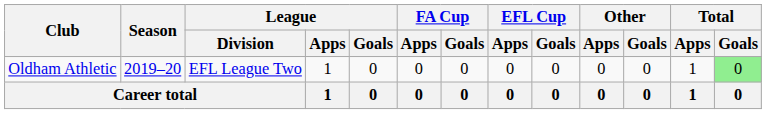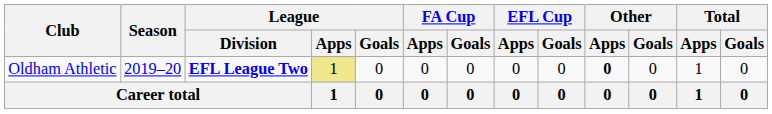(245, 69) normal -> (248, 69) bold
(327, 69) no background -> (334, 69) khaki background
(601, 69) normal -> (607, 69) bold
(738, 69) lightgreen background -> (744, 69) no background
